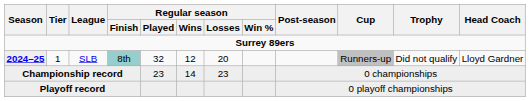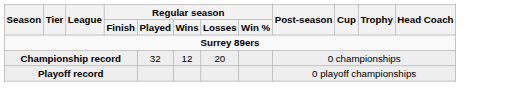- row: (26, 58)
(158, 74) 23 -> (155, 58) 32
(190, 74) 14 -> (187, 58) 12
(223, 74) 23 -> (220, 58) 20
